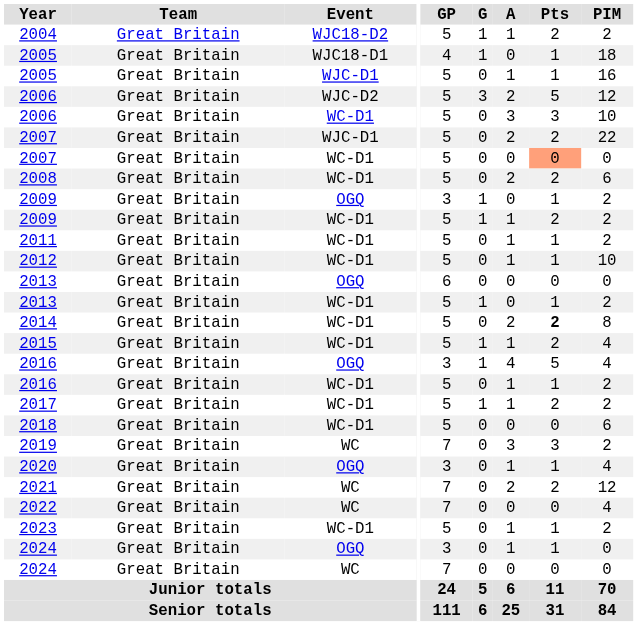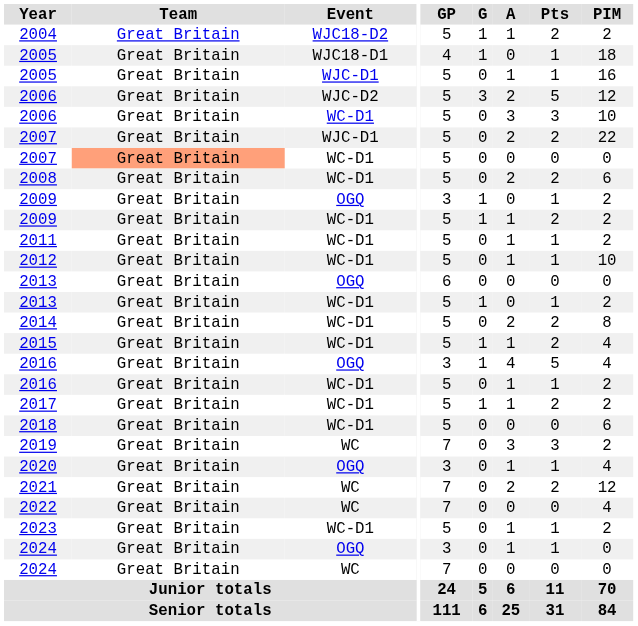(178, 158) no background -> (178, 158) lightsalmon background
(555, 158) lightsalmon background -> (555, 158) no background
(555, 323) bold -> (555, 323) normal
